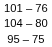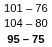(26, 39) normal -> (26, 39) bold
